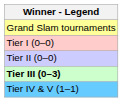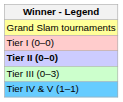(32, 58) normal -> (32, 58) bold
(34, 74) bold -> (33, 74) normal
